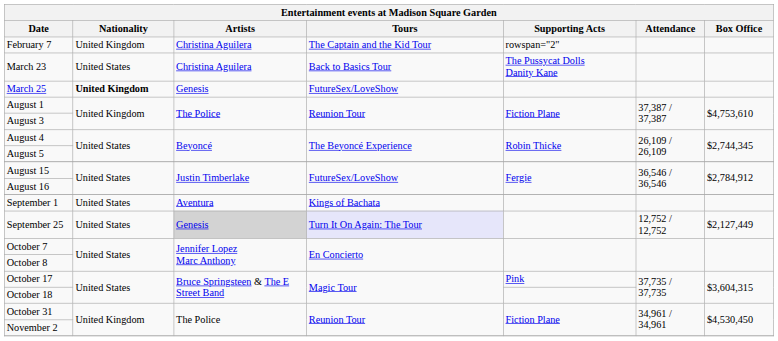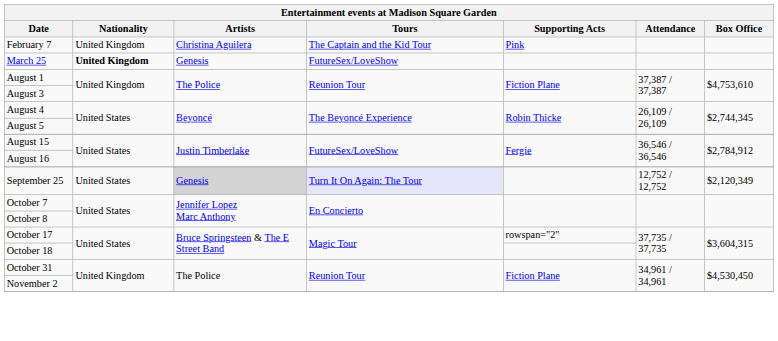(533, 45) rowspan="2" -> (515, 45) Pink
- row: (26, 67)
- row: (32, 202)
(730, 224) $2,127,449 -> (730, 180) $2,120,349
(515, 279) Pink -> (533, 235) rowspan="2"
